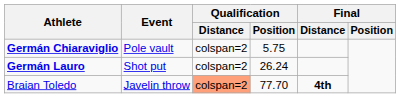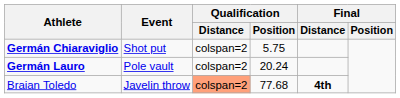(149, 49) Pole vault -> (145, 49) Shot put
(145, 67) Shot put -> (149, 67) Pole vault
(274, 67) 26.24 -> (274, 67) 20.24
(274, 85) 77.70 -> (274, 85) 77.68
